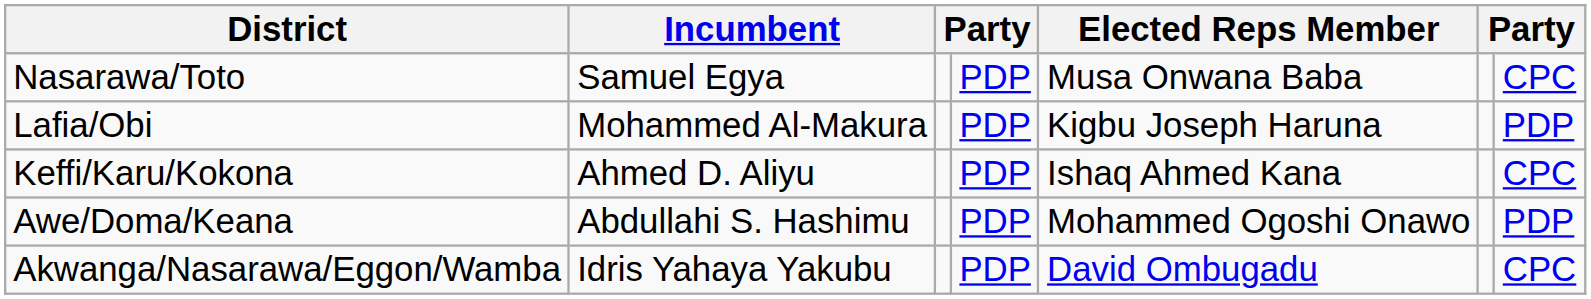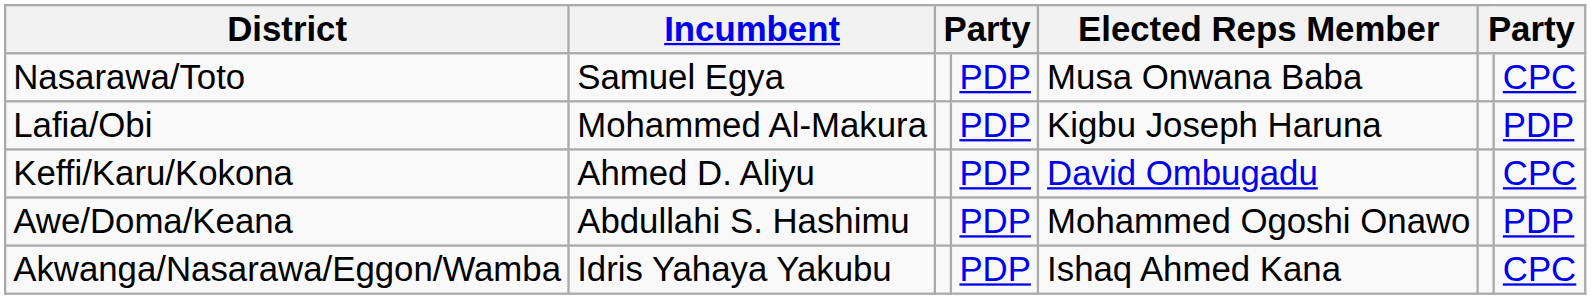(1194, 173) Ishaq Ahmed Kana -> (1182, 173) David Ombugadu
(1182, 269) David Ombugadu -> (1194, 269) Ishaq Ahmed Kana
